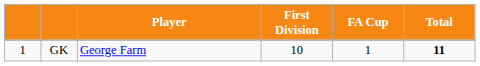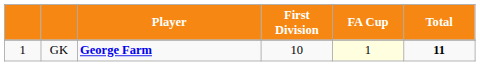(113, 50) normal -> (116, 50) bold
(368, 50) no background -> (368, 50) lightyellow background
